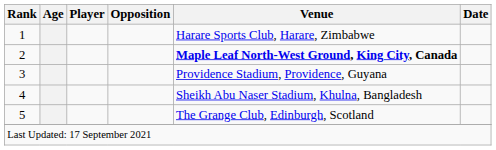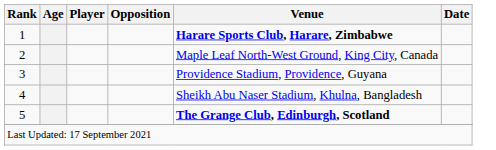(275, 34) normal -> (284, 34) bold
(317, 54) bold -> (307, 54) normal
(275, 114) normal -> (283, 114) bold
